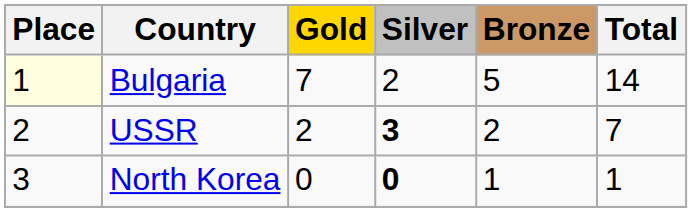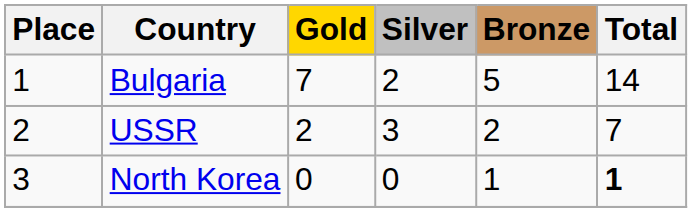(21, 79) lightyellow background -> (21, 79) no background
(391, 130) bold -> (391, 130) normal
(391, 180) bold -> (391, 180) normal
(614, 180) normal -> (614, 180) bold
